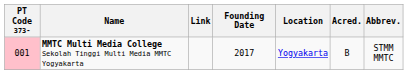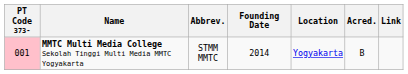columns swapped: (384, 21) <-> (201, 21)
(244, 53) 2017 -> (259, 53) 2014
